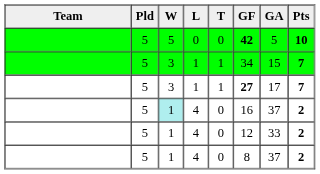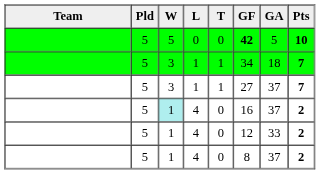(274, 63) 15 -> (274, 63) 18
(247, 86) bold -> (247, 86) normal
(274, 86) 17 -> (274, 86) 37
